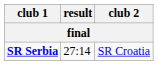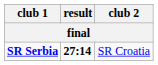(77, 51) normal -> (77, 51) bold
